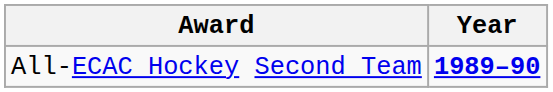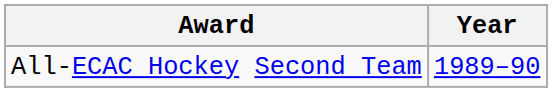(487, 67) bold -> (487, 67) normal
